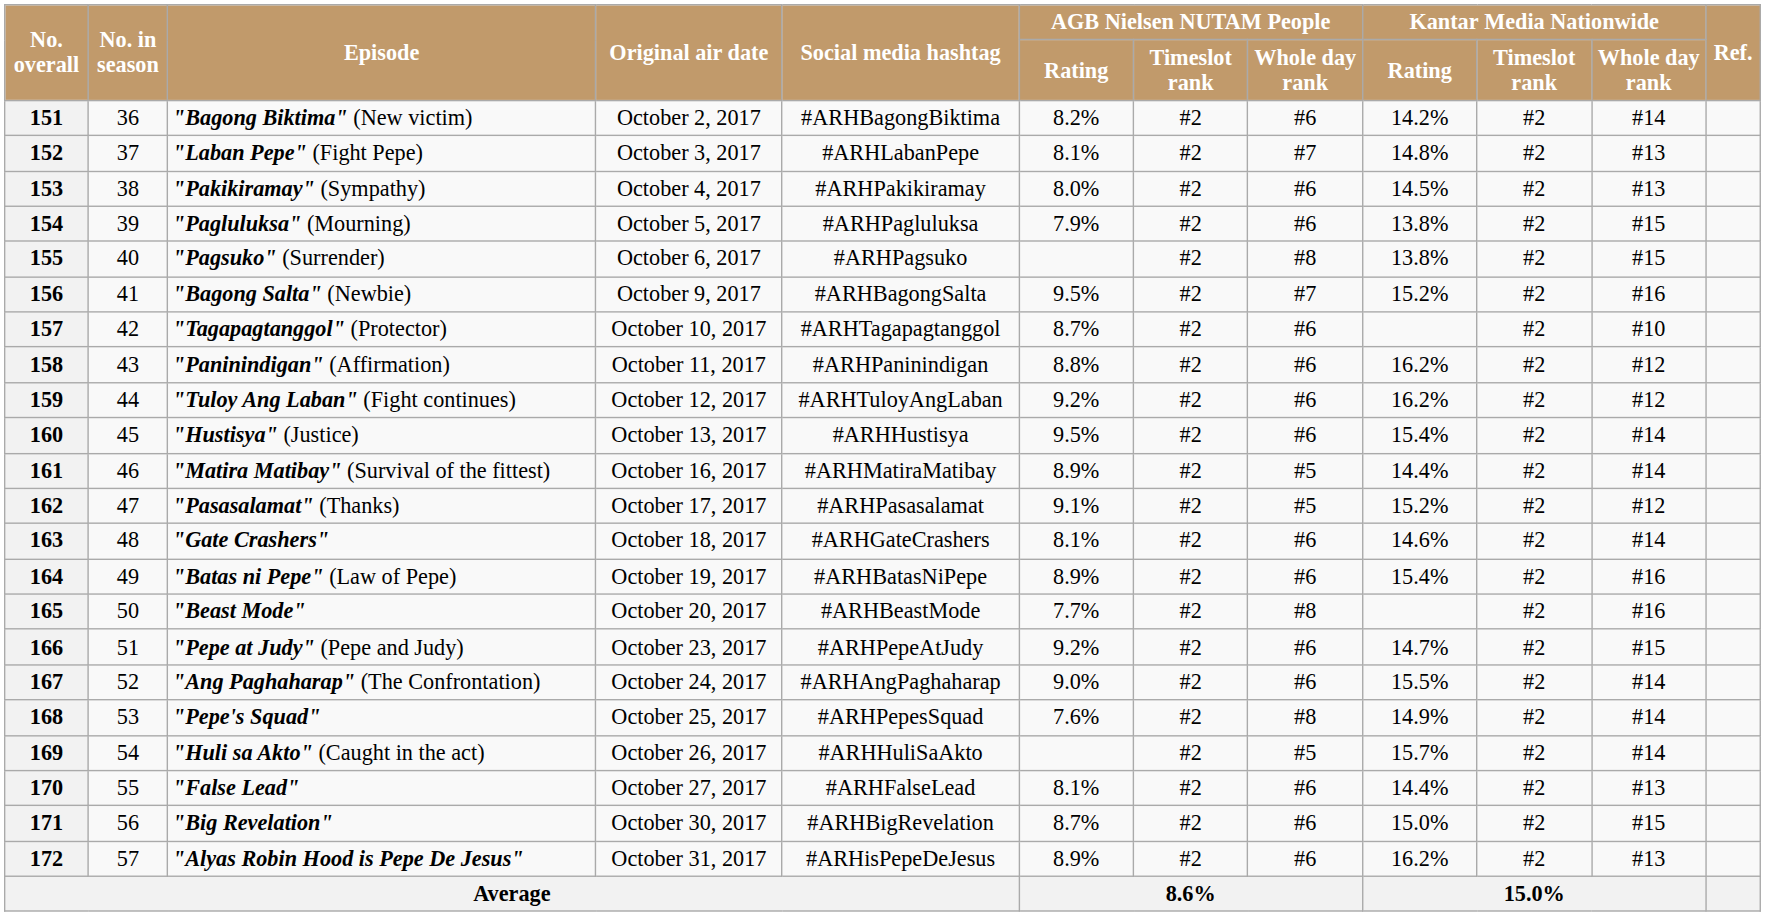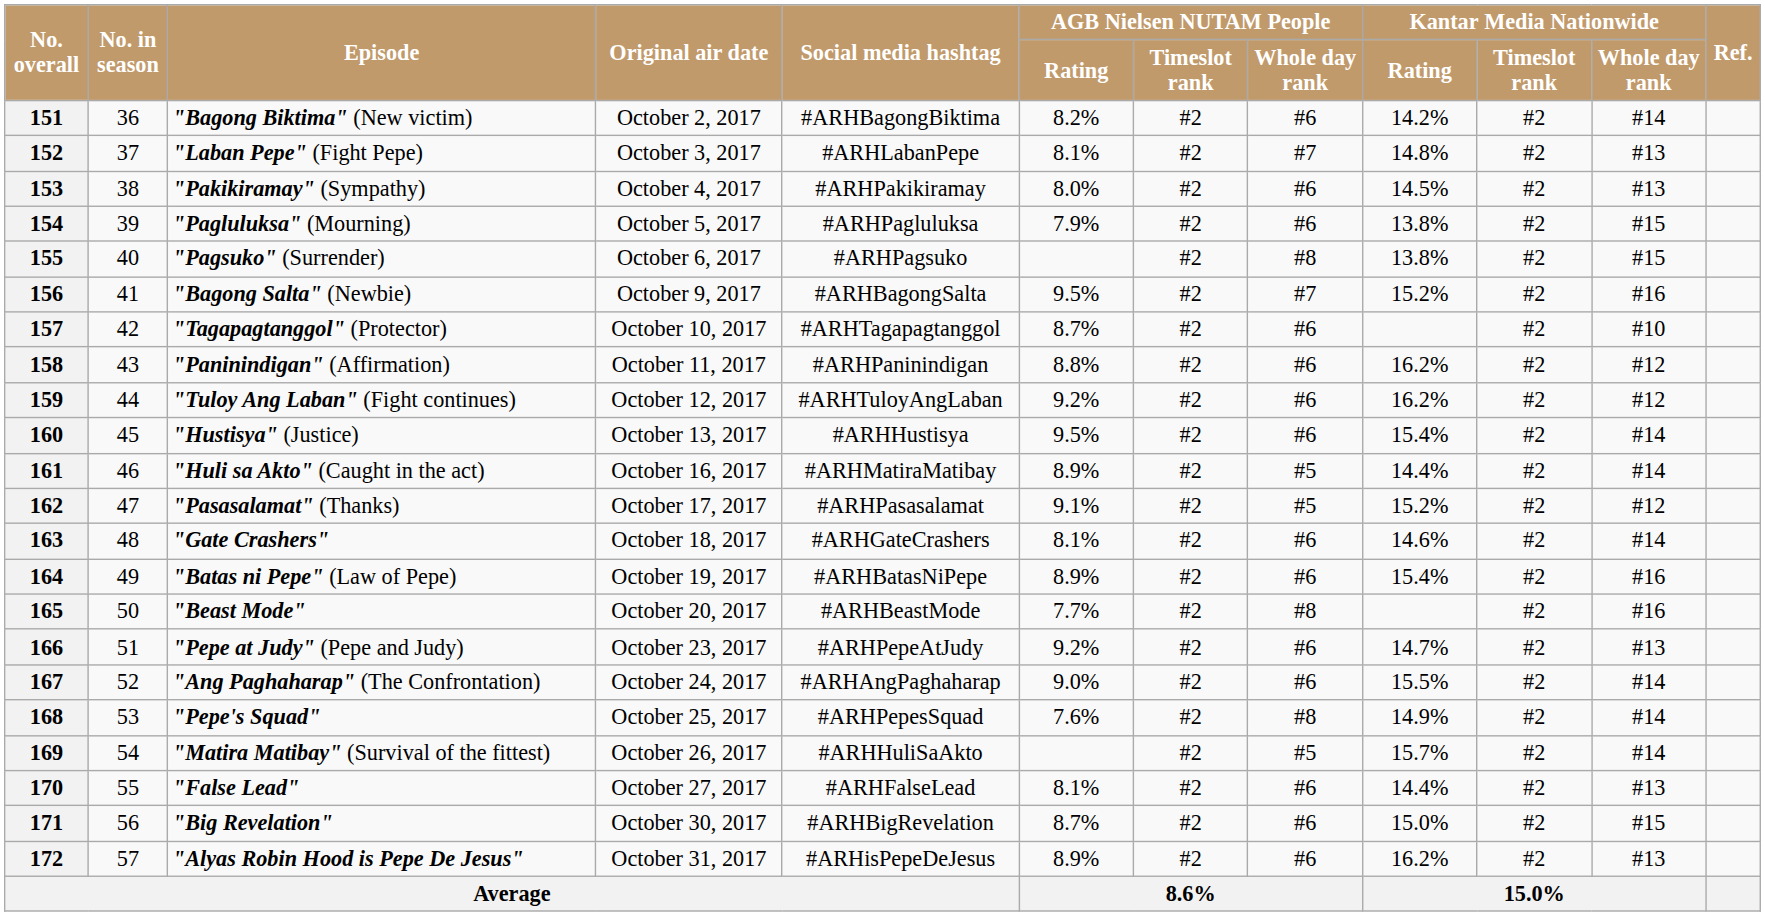(362, 470) "Matira Matibay" (Survival of the fittest) -> (329, 470) "Huli sa Akto" (Caught in the act)
(1649, 646) #15 -> (1649, 646) #13
(329, 752) "Huli sa Akto" (Caught in the act) -> (362, 752) "Matira Matibay" (Survival of the fittest)
